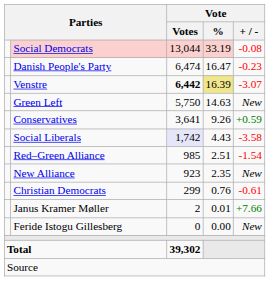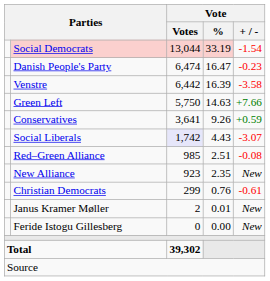(250, 48) -0.08 -> (250, 48) -1.54
(188, 84) bold -> (188, 84) normal
(218, 84) khaki background -> (218, 84) no background
(250, 84) -3.07 -> (250, 84) -3.58
(252, 102) New -> (249, 102) +7.66
(250, 137) -3.58 -> (250, 137) -3.07
(250, 155) -1.54 -> (250, 155) -0.08
(249, 208) +7.66 -> (252, 208) New
